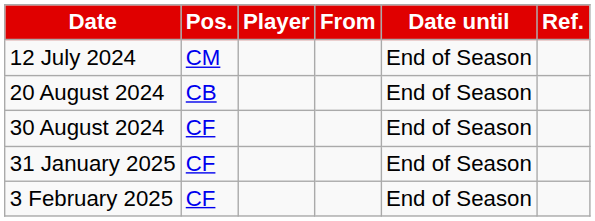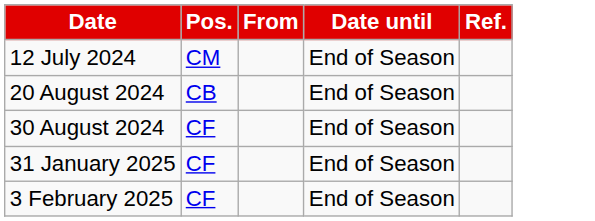- column: (276, 22)
